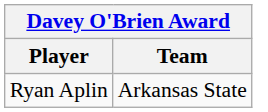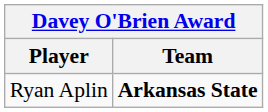(182, 90) normal -> (188, 90) bold
